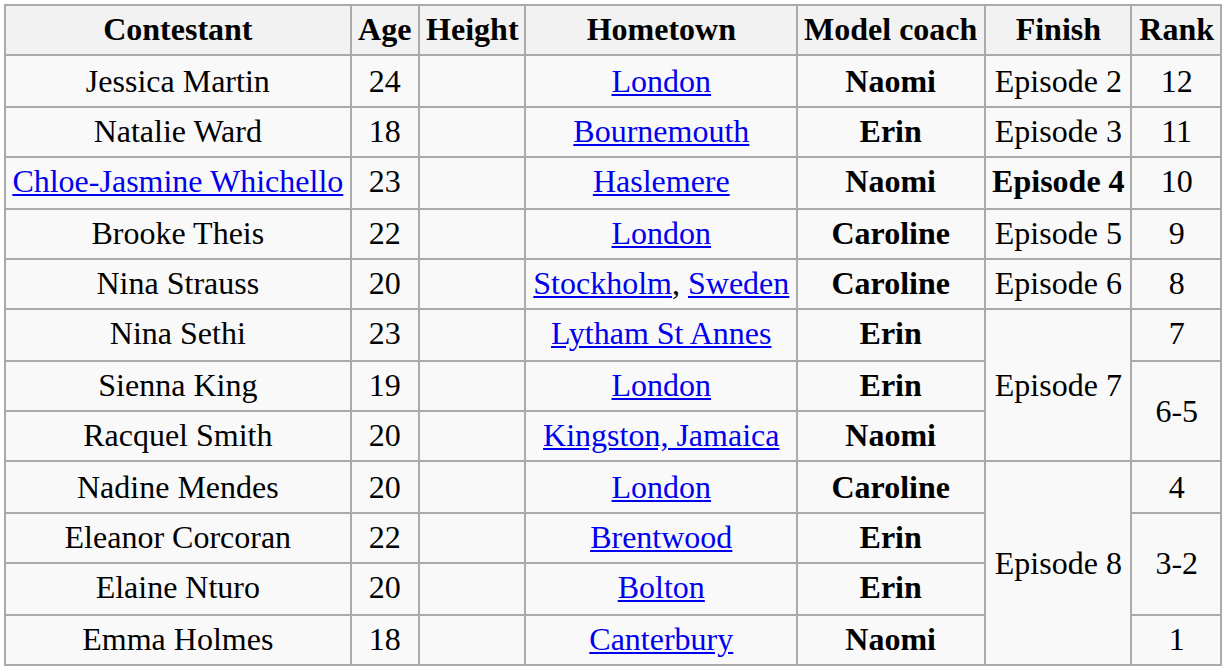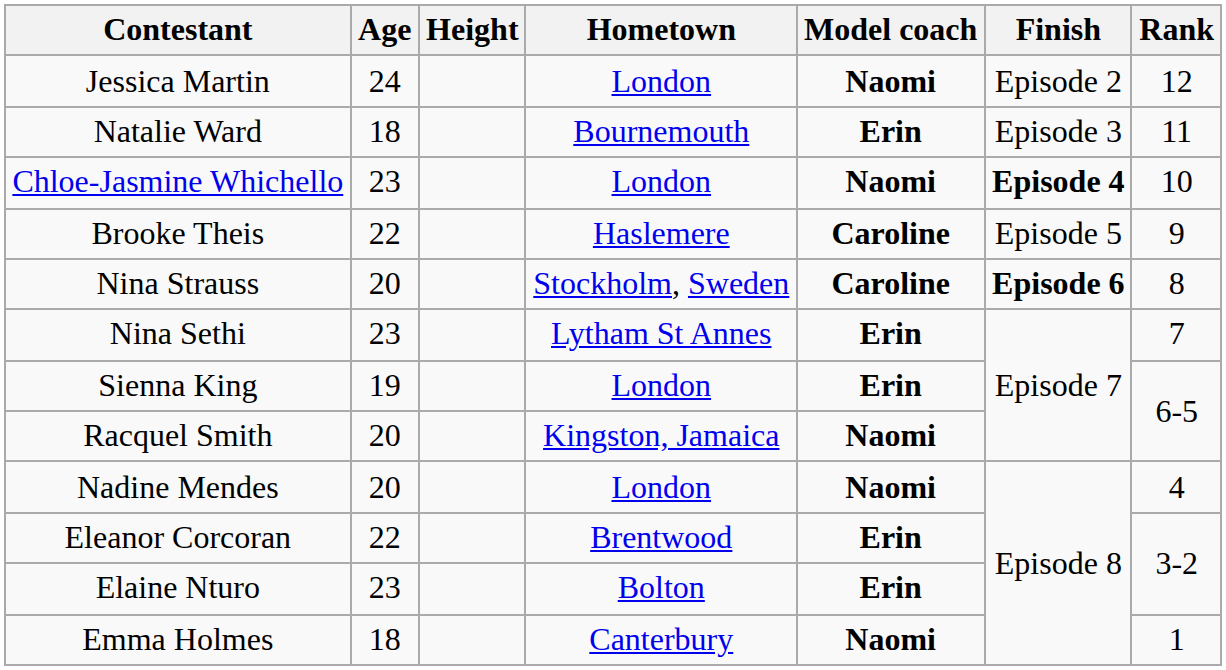(661, 182) Haslemere -> (661, 182) London
(661, 232) London -> (661, 232) Haslemere
(1058, 283) normal -> (1058, 283) bold
(891, 486) Caroline -> (891, 486) Naomi
(385, 588) 20 -> (385, 588) 23
